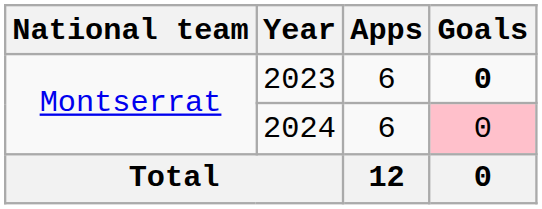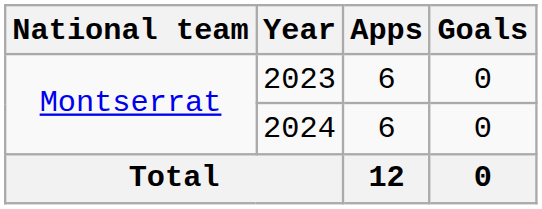(483, 79) bold -> (483, 79) normal
(483, 129) pink background -> (483, 129) no background
